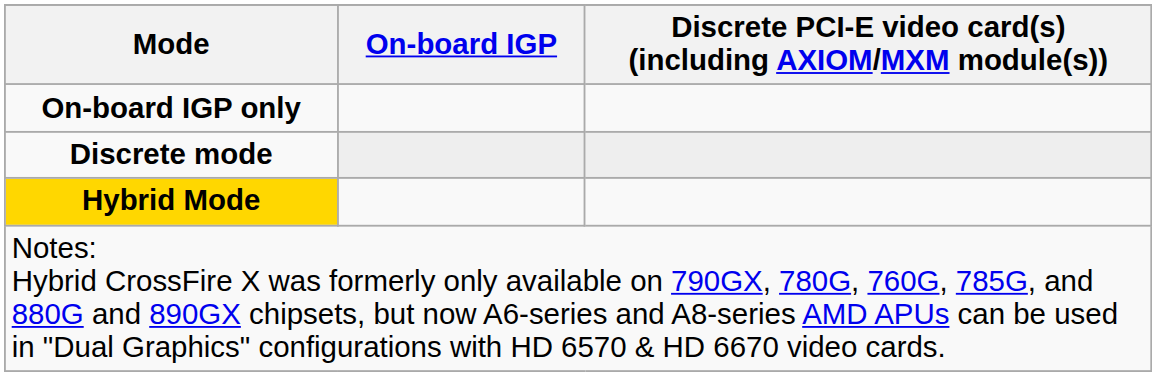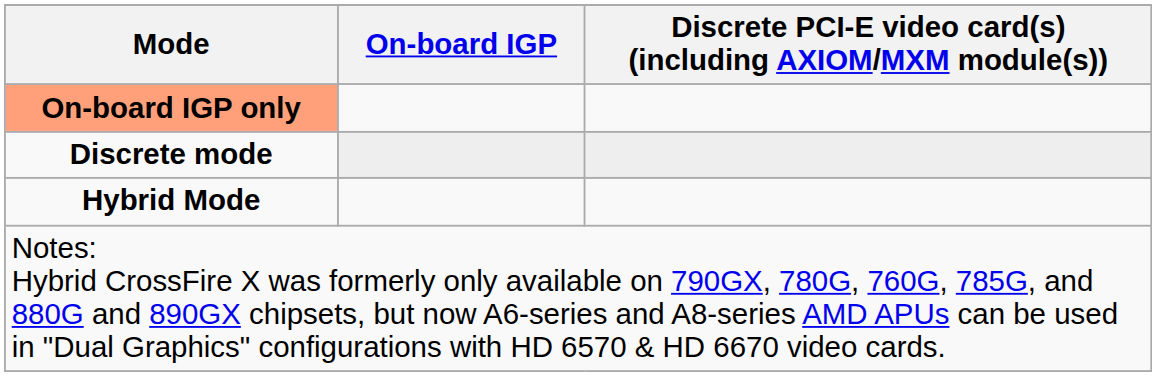(171, 107) no background -> (171, 107) lightsalmon background
(171, 201) gold background -> (171, 201) no background
